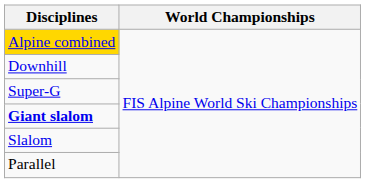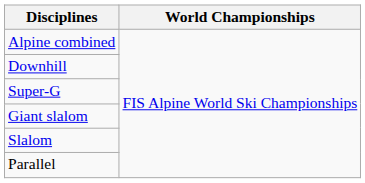(62, 41) gold background -> (62, 41) no background
(51, 115) bold -> (48, 115) normal
